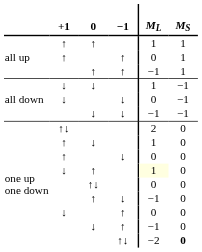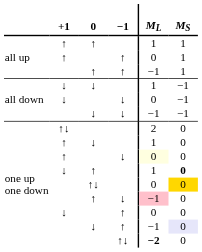(154, 156) no background -> (154, 156) lightyellow background
(154, 170) lightyellow background -> (154, 170) no background
(183, 170) normal -> (183, 170) bold
(183, 184) no background -> (183, 184) gold background
(154, 198) no background -> (154, 198) pink background
(183, 226) no background -> (183, 226) lavender background
(154, 240) normal -> (154, 240) bold
(183, 240) bold -> (183, 240) normal
